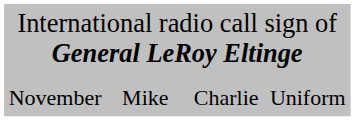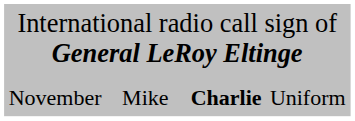(226, 97) normal -> (226, 96) bold
